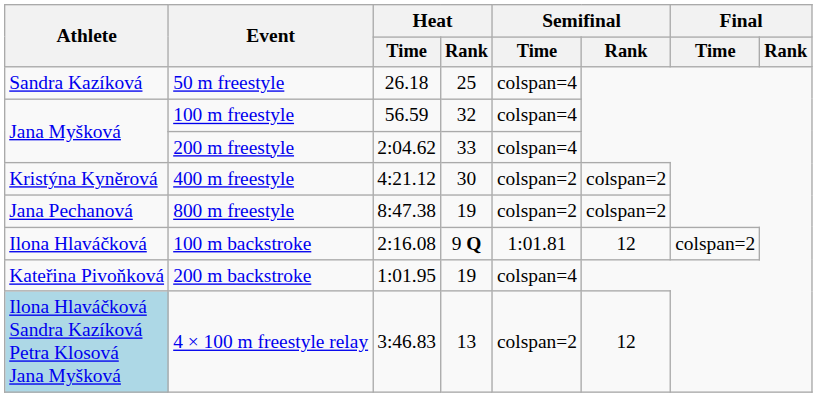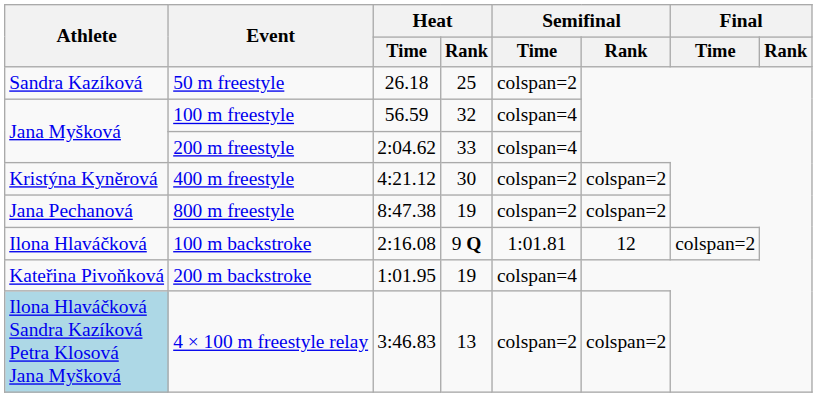(537, 83) colspan=4 -> (537, 83) colspan=2
(626, 342) 12 -> (626, 342) colspan=2
